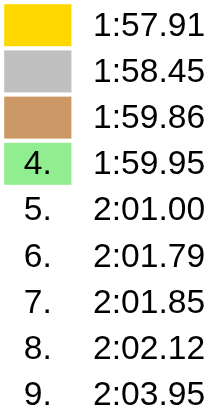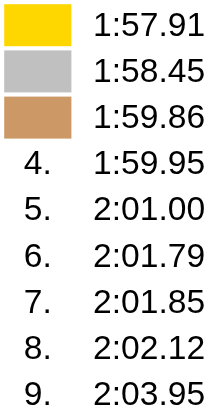(38, 163) lightgreen background -> (38, 163) no background
